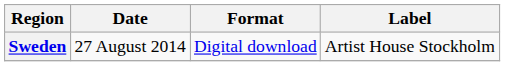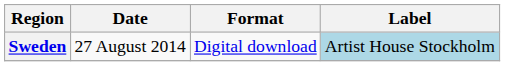(410, 46) no background -> (410, 46) lightblue background
